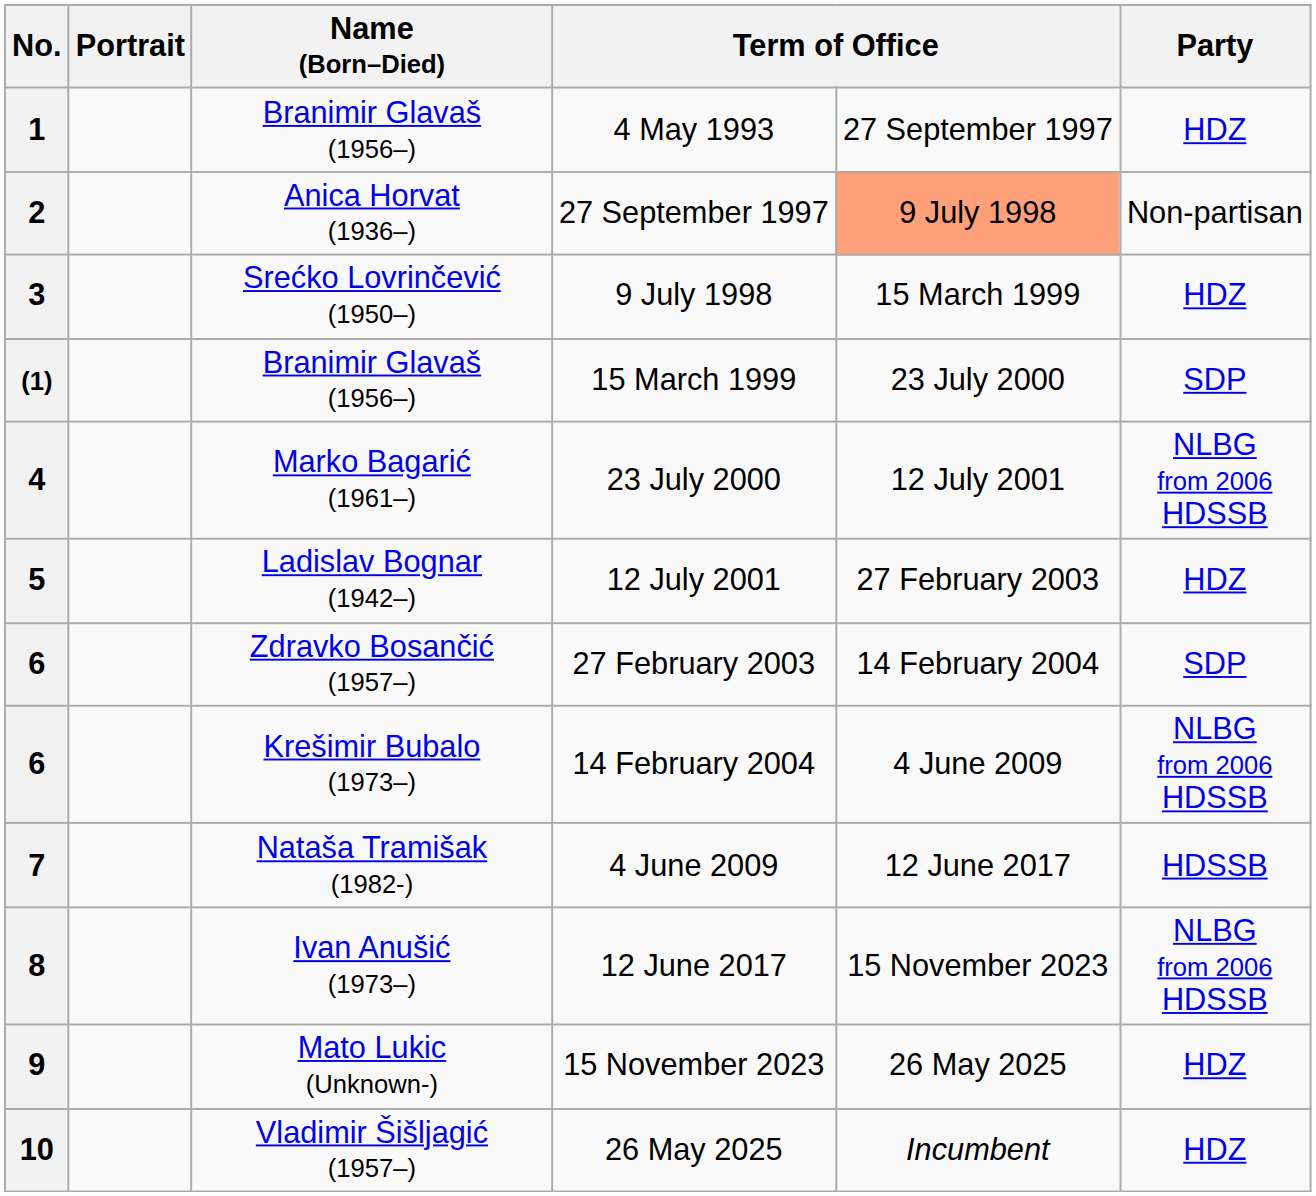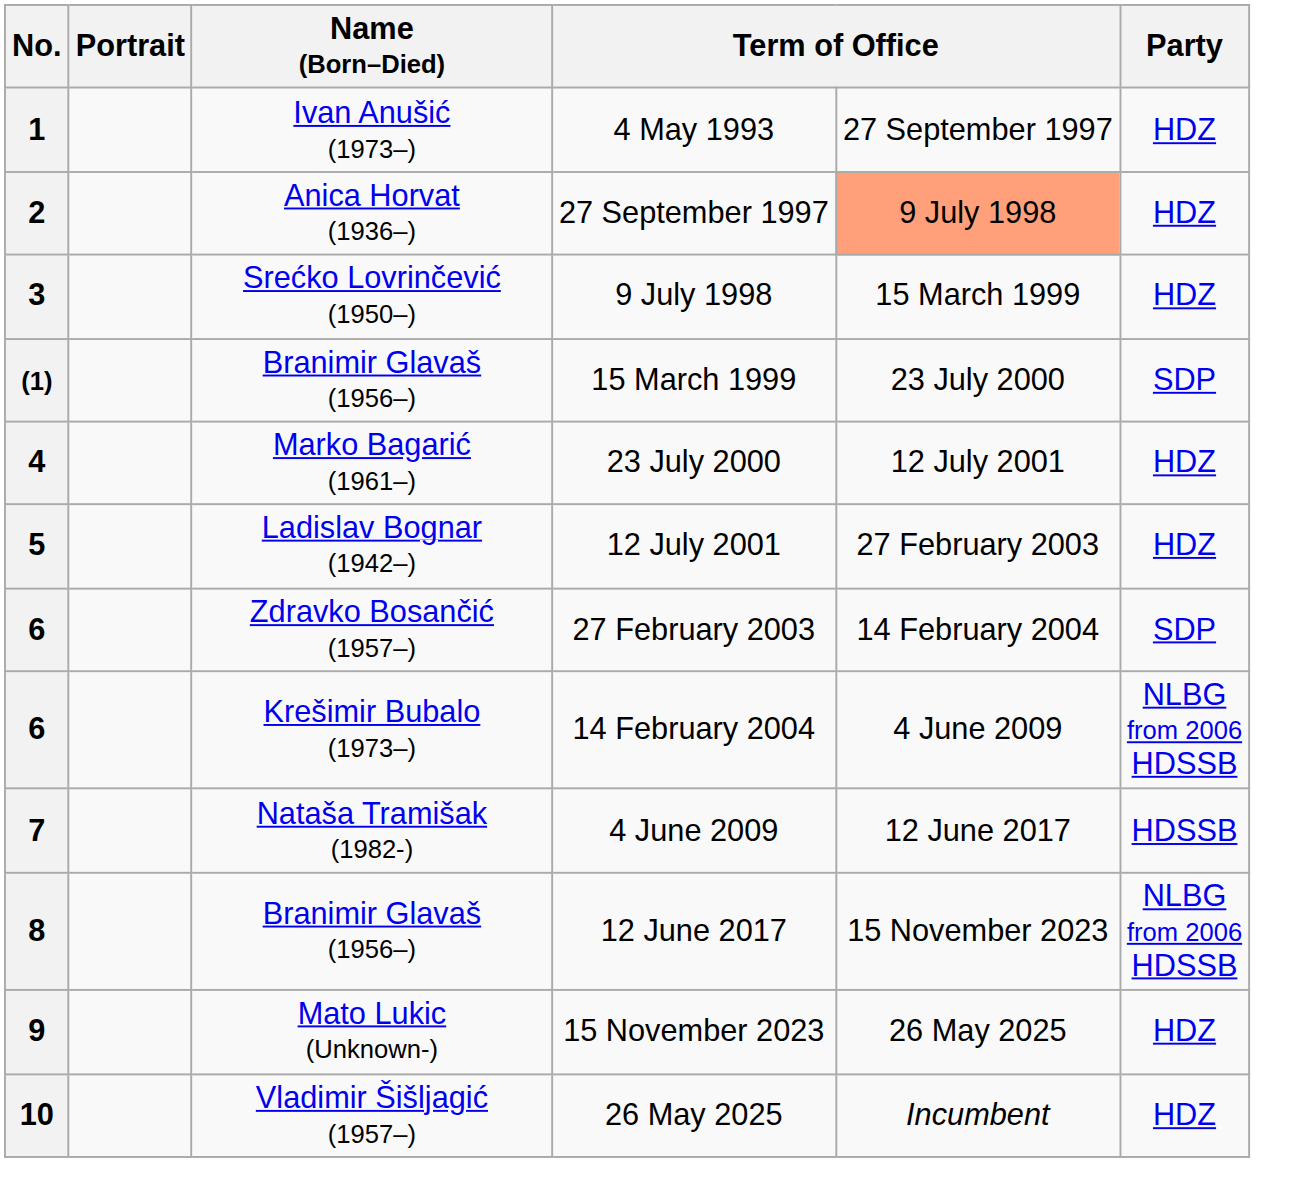(372, 129) Branimir Glavaš (1956–) -> (372, 129) Ivan Anušić (1973–)
(1215, 212) Non-partisan -> (1185, 212) HDZ
(1215, 479) NLBG from 2006 HDSSB -> (1185, 462) HDZ
(372, 965) Ivan Anušić (1973–) -> (372, 930) Branimir Glavaš (1956–)
